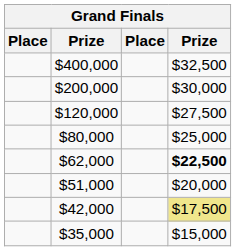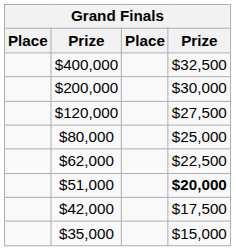(199, 161) bold -> (199, 161) normal
(199, 185) normal -> (199, 185) bold
(199, 209) khaki background -> (199, 209) no background
